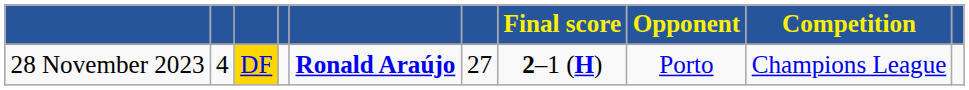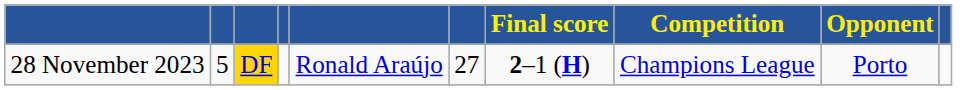columns swapped: (686, 24) <-> (849, 24)
(222, 64) 4 -> (222, 64) 5
(375, 64) bold -> (369, 64) normal
